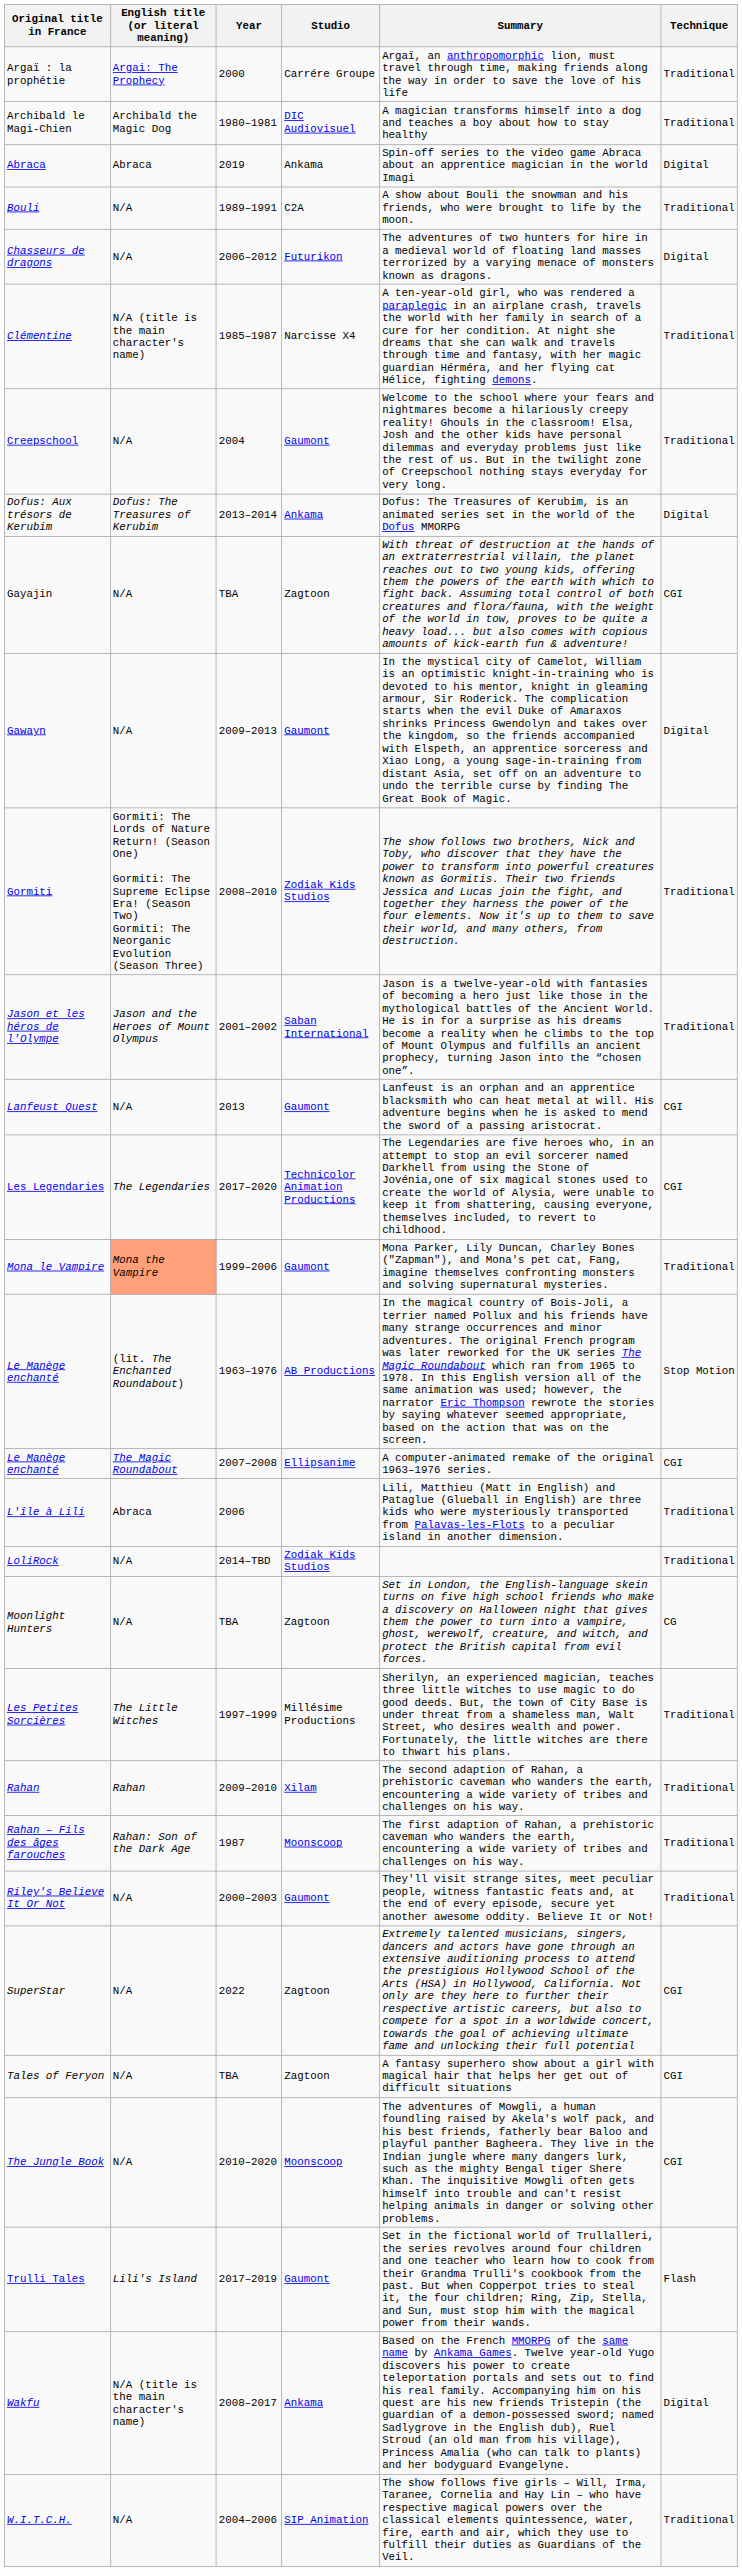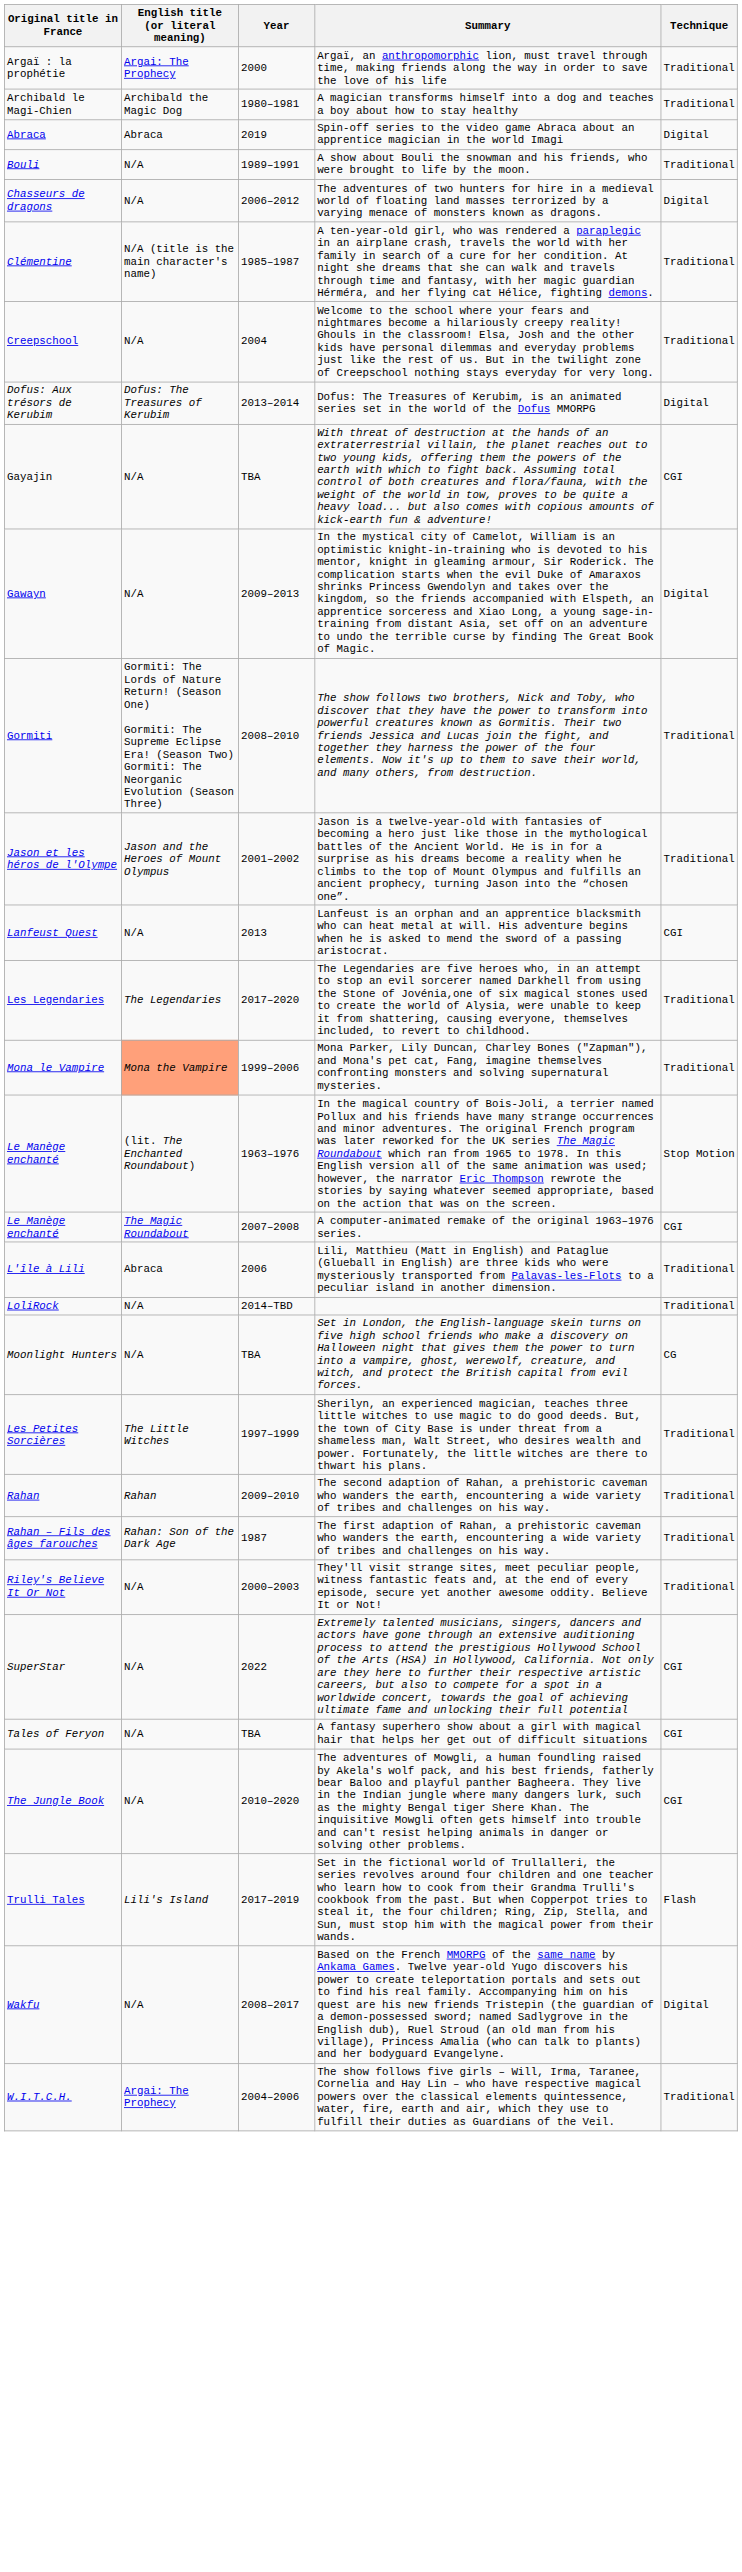- column: (331, 26)
(673, 1187) CGI -> (699, 1000) Traditional
(155, 2403) N/A (title is the main character's name) -> (134, 2005) N/A
(123, 2520) N/A -> (156, 2097) Argai: The Prophecy
